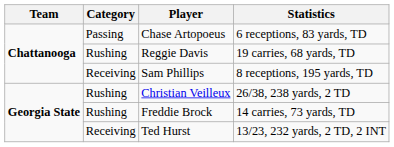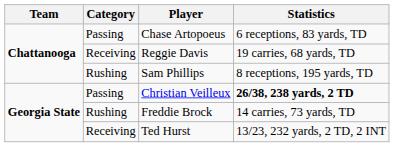(106, 53) Rushing -> (111, 53) Receiving
(111, 73) Receiving -> (106, 73) Rushing
(106, 92) Rushing -> (105, 92) Passing
(293, 92) normal -> (295, 92) bold
